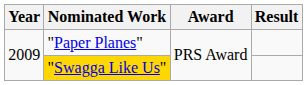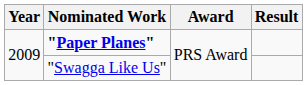(95, 42) normal -> (101, 42) bold
(107, 67) gold background -> (107, 67) no background
